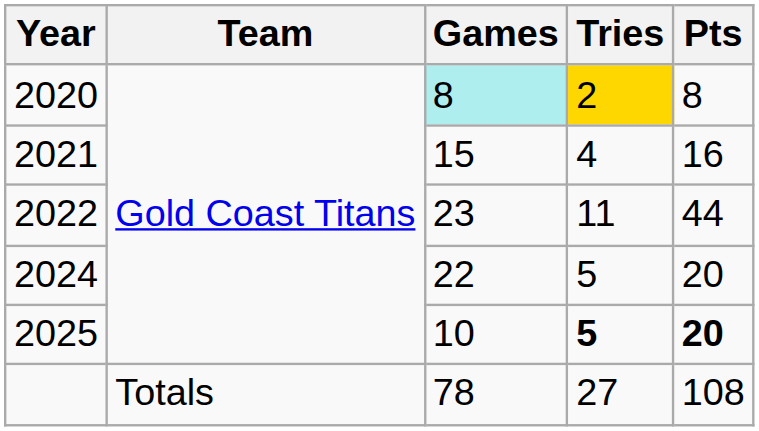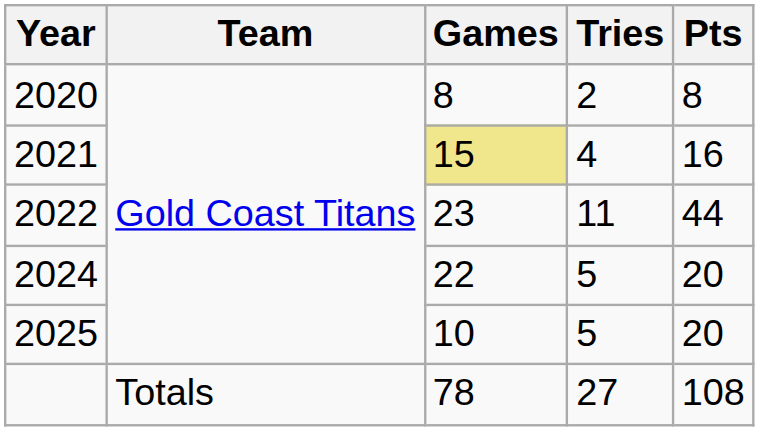(443, 94) paleturquoise background -> (443, 94) no background
(587, 94) gold background -> (587, 94) no background
(454, 154) no background -> (454, 154) khaki background
(587, 333) bold -> (587, 333) normal
(703, 333) bold -> (703, 333) normal
